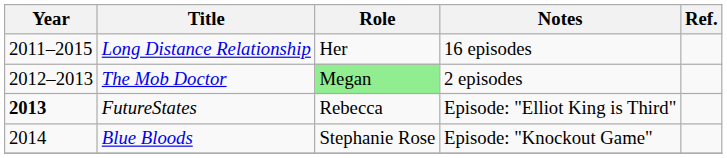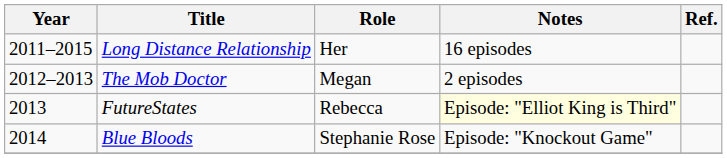(345, 78) lightgreen background -> (345, 78) no background
(28, 108) bold -> (28, 108) normal
(560, 108) no background -> (560, 108) lightyellow background
